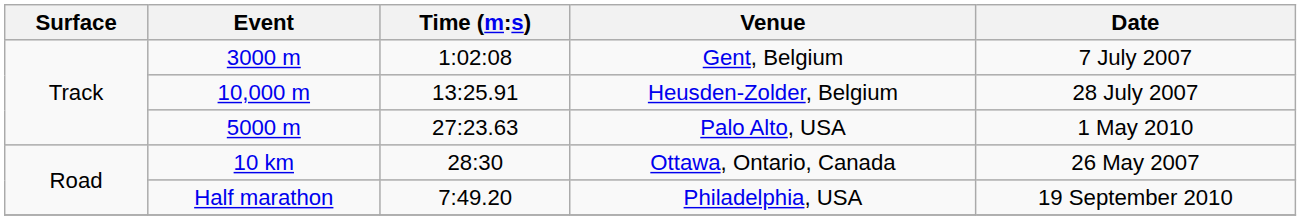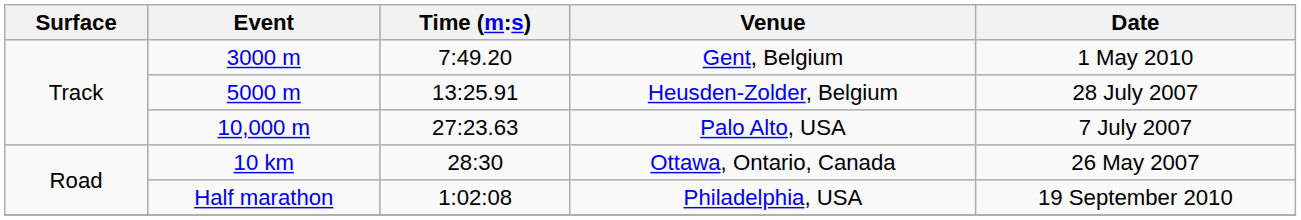(475, 58) 1:02:08 -> (475, 58) 7:49.20
(1135, 58) 7 July 2007 -> (1135, 58) 1 May 2010
(264, 93) 10,000 m -> (264, 93) 5000 m
(264, 128) 5000 m -> (264, 128) 10,000 m
(1135, 128) 1 May 2010 -> (1135, 128) 7 July 2007
(475, 198) 7:49.20 -> (475, 198) 1:02:08
